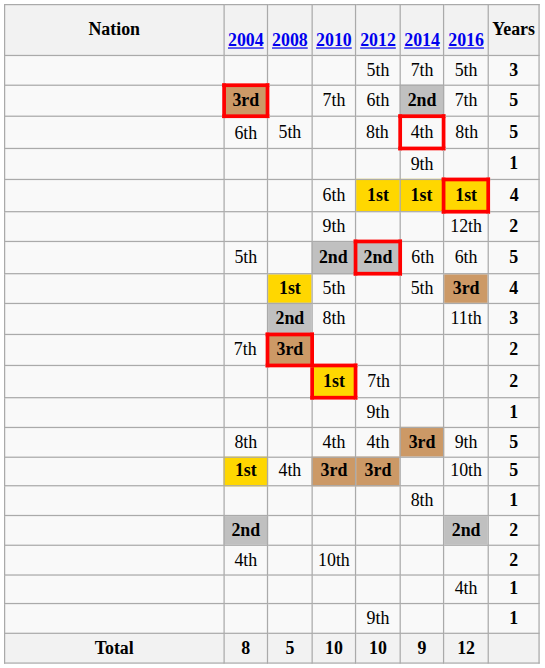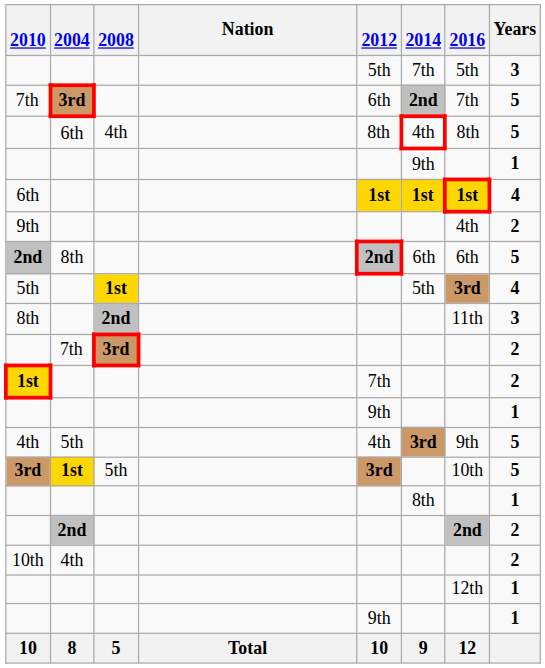columns swapped: (114, 30) <-> (334, 40)
(290, 132) 5th -> (116, 132) 4th
(466, 227) 12th -> (467, 227) 4th
(246, 258) 5th -> (72, 258) 8th
(246, 442) 8th -> (72, 442) 5th
(290, 471) 4th -> (116, 471) 5th
(466, 589) 4th -> (467, 589) 12th
